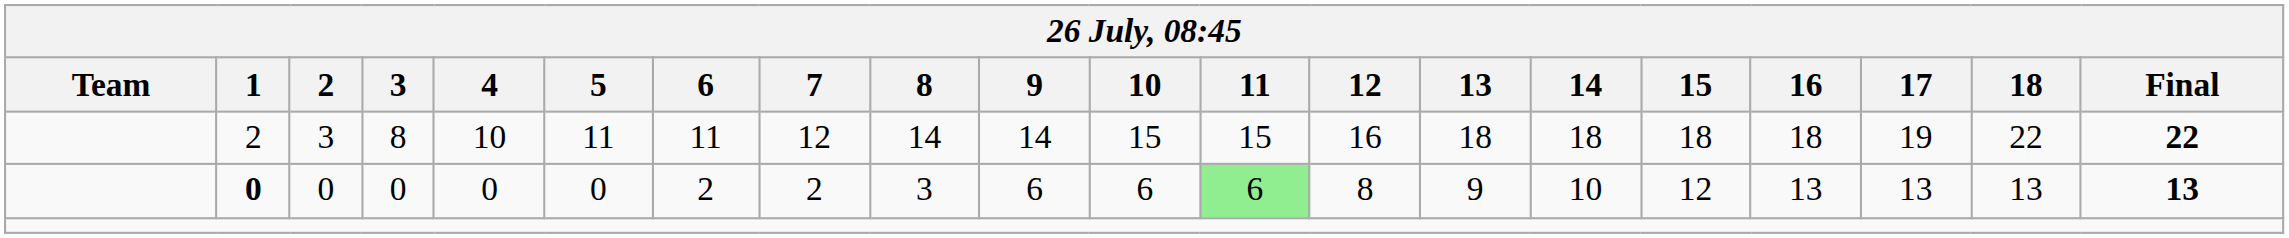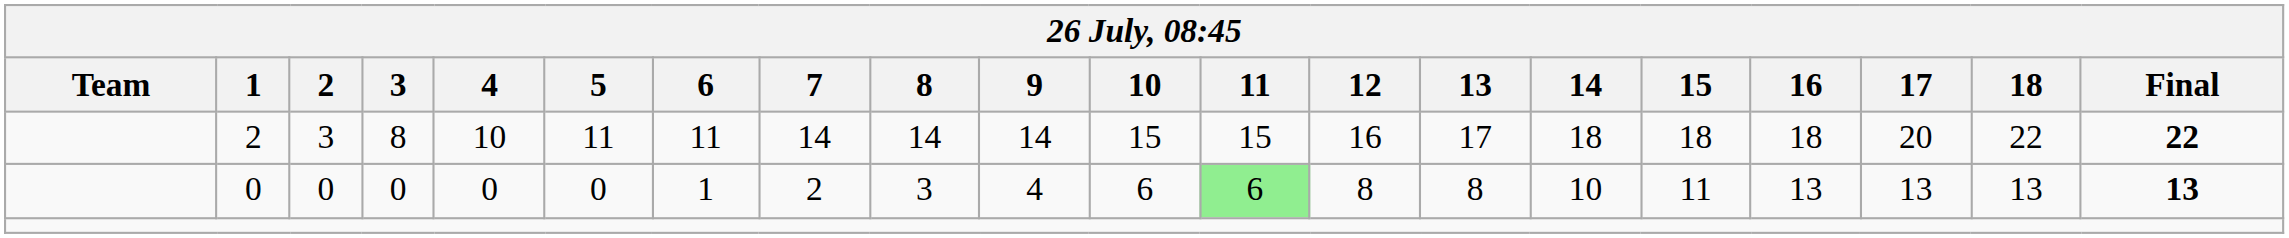(814, 137) 12 -> (814, 137) 14
(1475, 137) 18 -> (1475, 137) 17
(1916, 137) 19 -> (1916, 137) 20
(253, 190) bold -> (253, 190) normal
(706, 190) 2 -> (706, 190) 1
(1035, 190) 6 -> (1035, 190) 4
(1475, 190) 9 -> (1475, 190) 8
(1696, 190) 12 -> (1696, 190) 11
